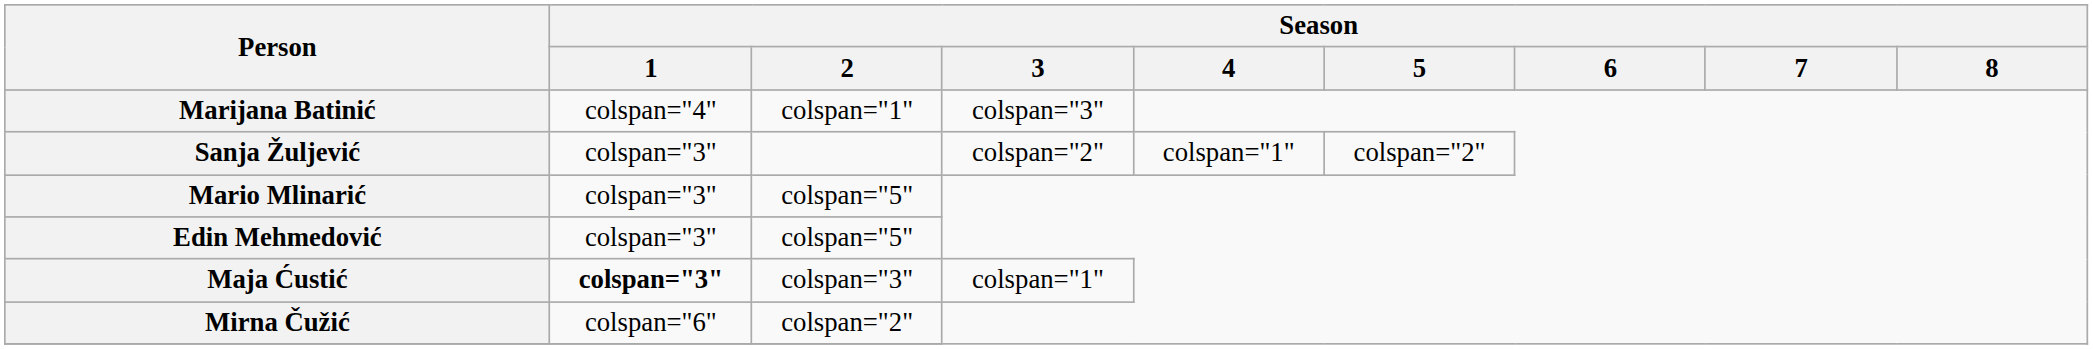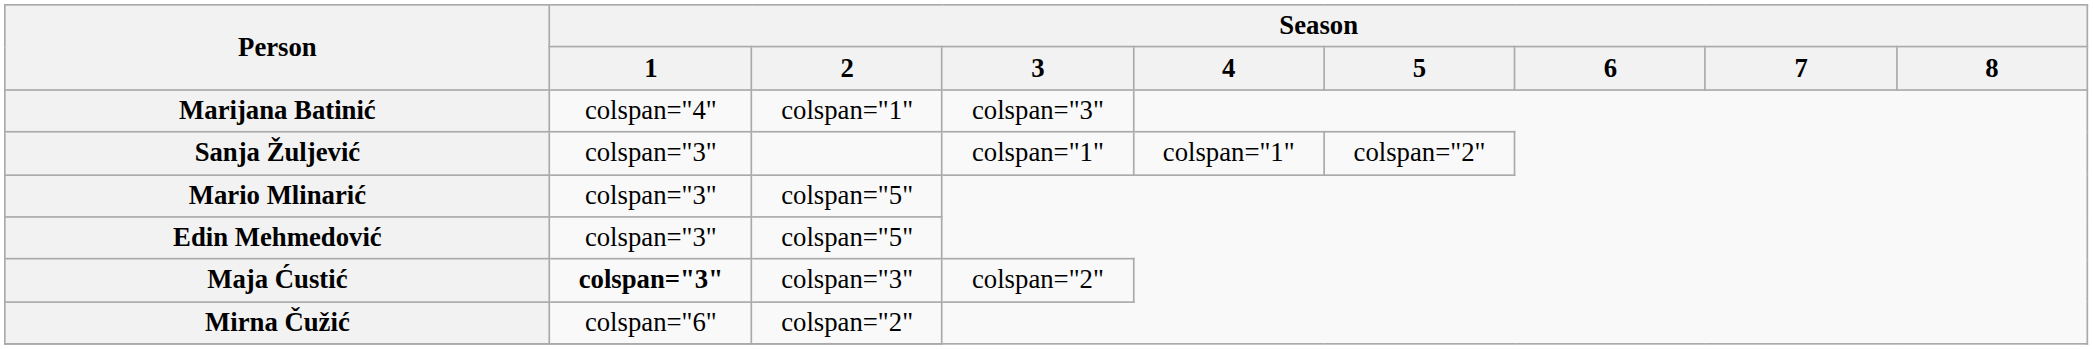(1038, 152) colspan="2" -> (1038, 152) colspan="1"
(1038, 279) colspan="1" -> (1038, 279) colspan="2"
